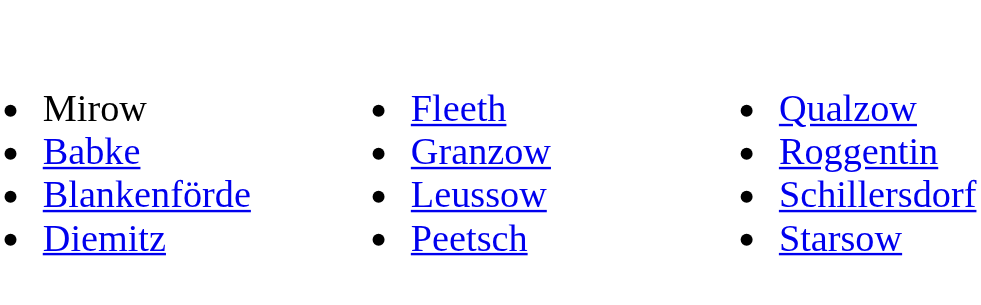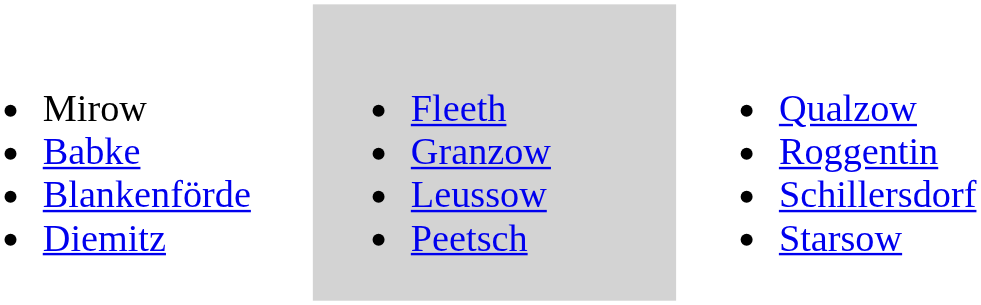(494, 174) no background -> (494, 174) lightgrey background
